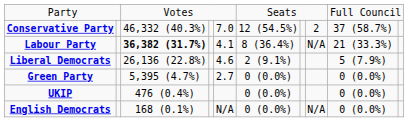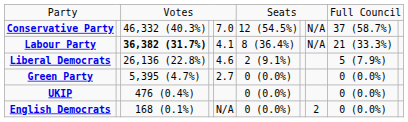(316, 29) 2 -> (316, 29) N/A
(316, 109) N/A -> (316, 109) 2
